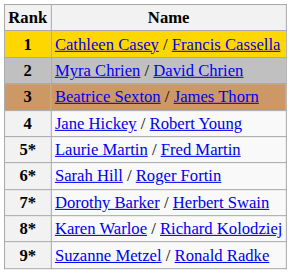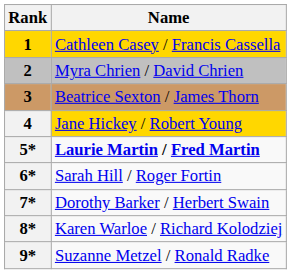(148, 123) no background -> (148, 123) gold background
(148, 149) normal -> (157, 149) bold
